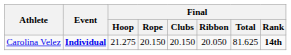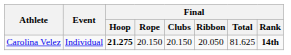(86, 42) bold -> (84, 42) normal
(123, 42) normal -> (120, 42) bold
